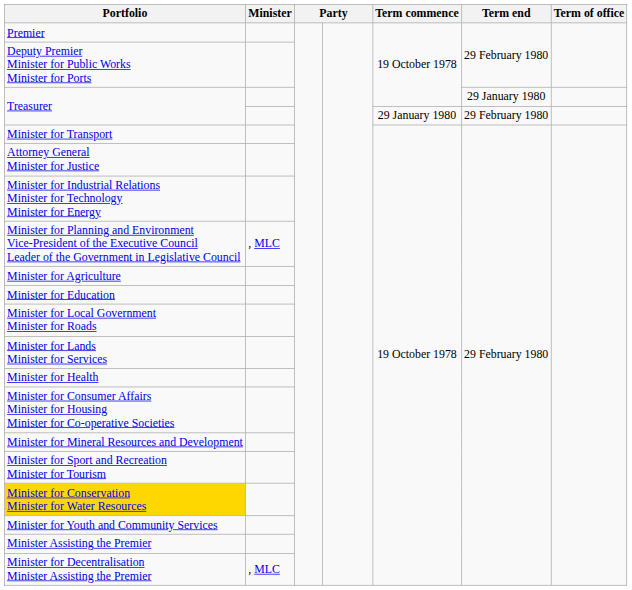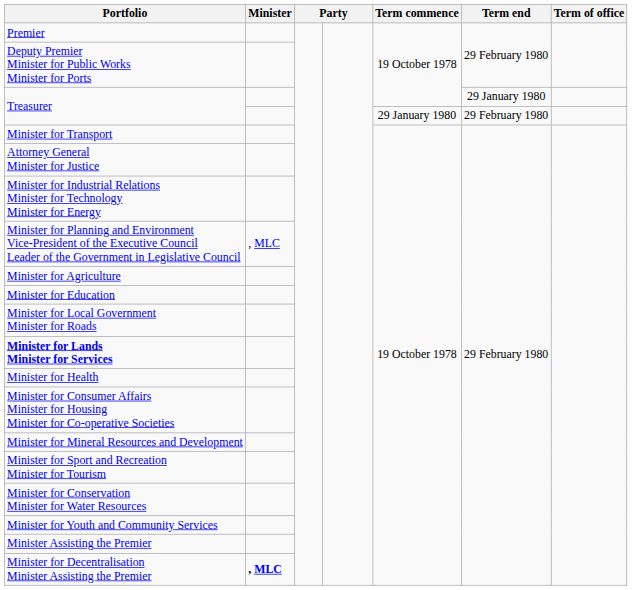(57, 352) normal -> (60, 352) bold
(77, 499) gold background -> (77, 499) no background
(264, 569) normal -> (265, 569) bold
